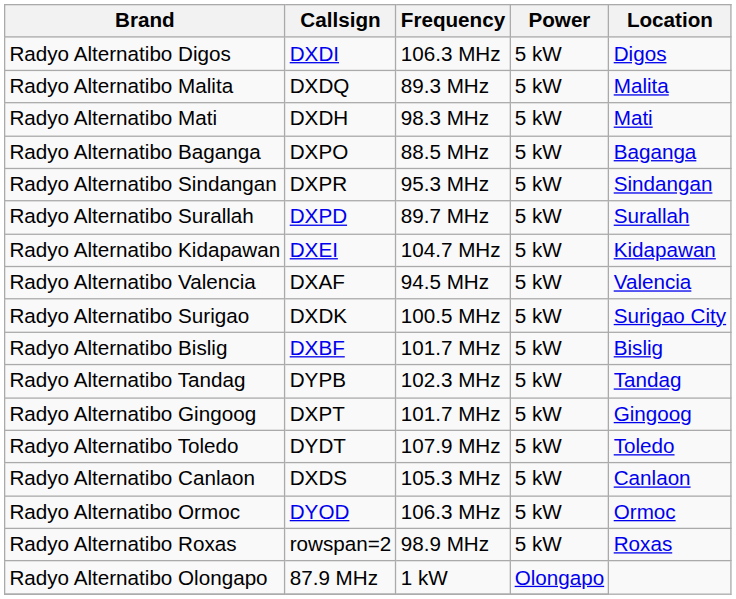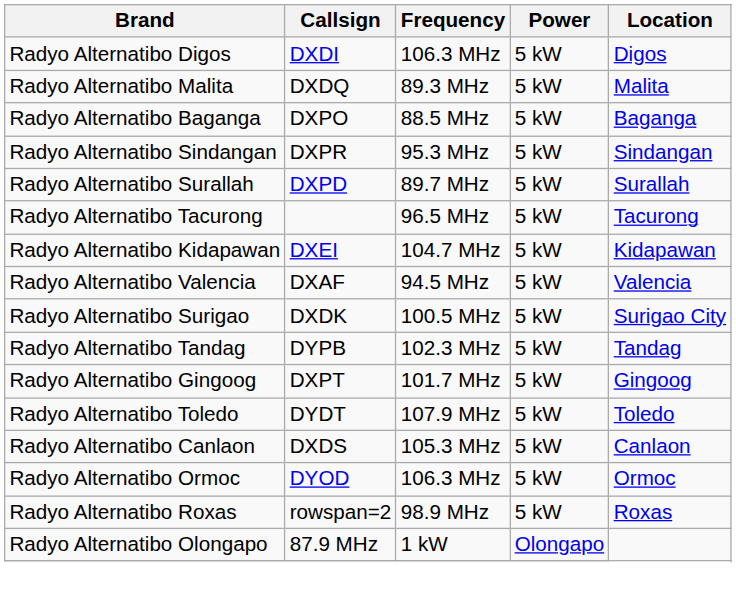- row: (113, 119)
+ row: (136, 217)
- row: (118, 348)
